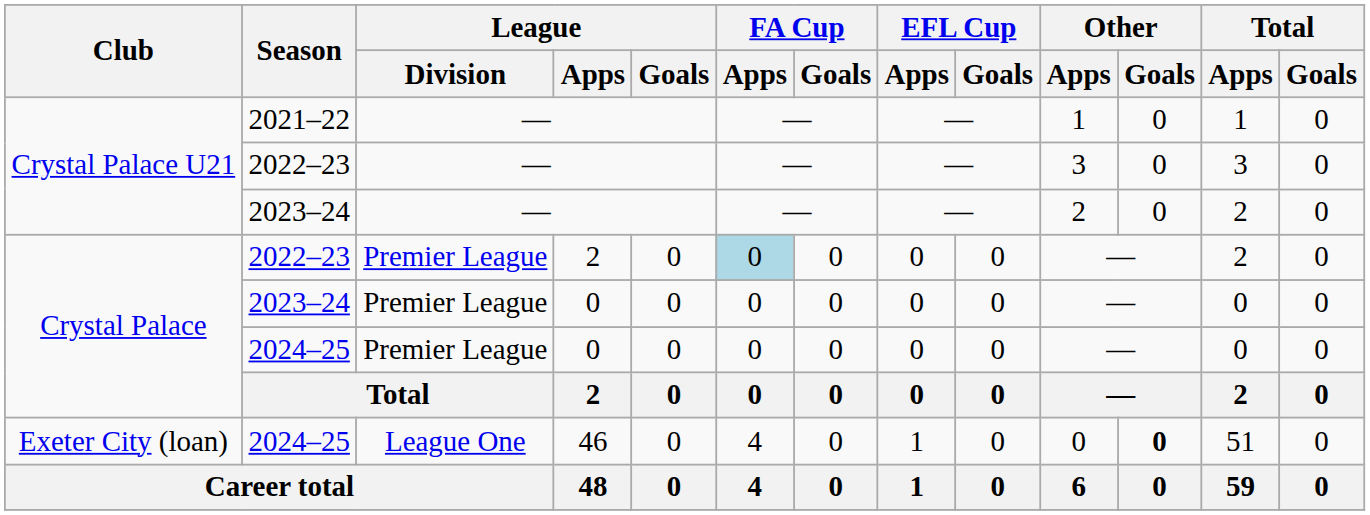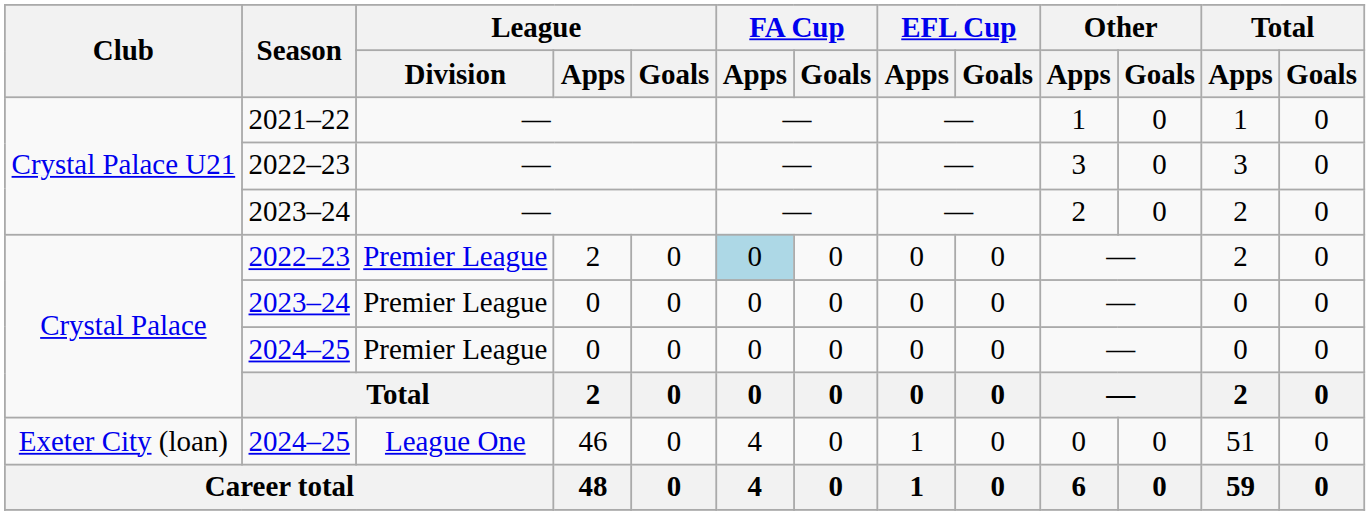(1160, 440) bold -> (1160, 440) normal
